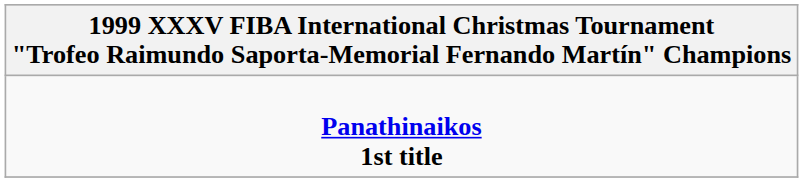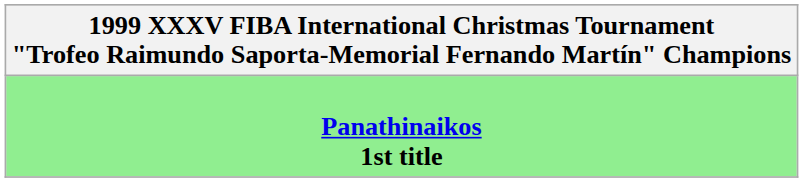(401, 140) no background -> (401, 140) lightgreen background
